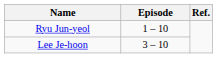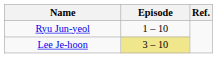(155, 45) no background -> (155, 45) khaki background
